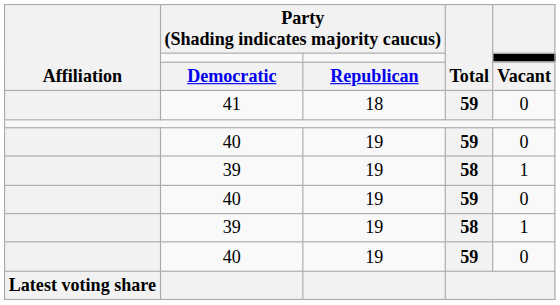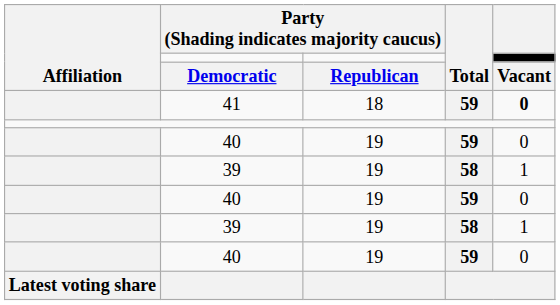(524, 104) normal -> (524, 104) bold
